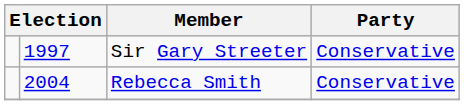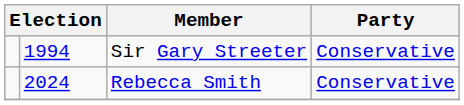(47, 52) 1997 -> (47, 52) 1994
(47, 83) 2004 -> (47, 83) 2024
